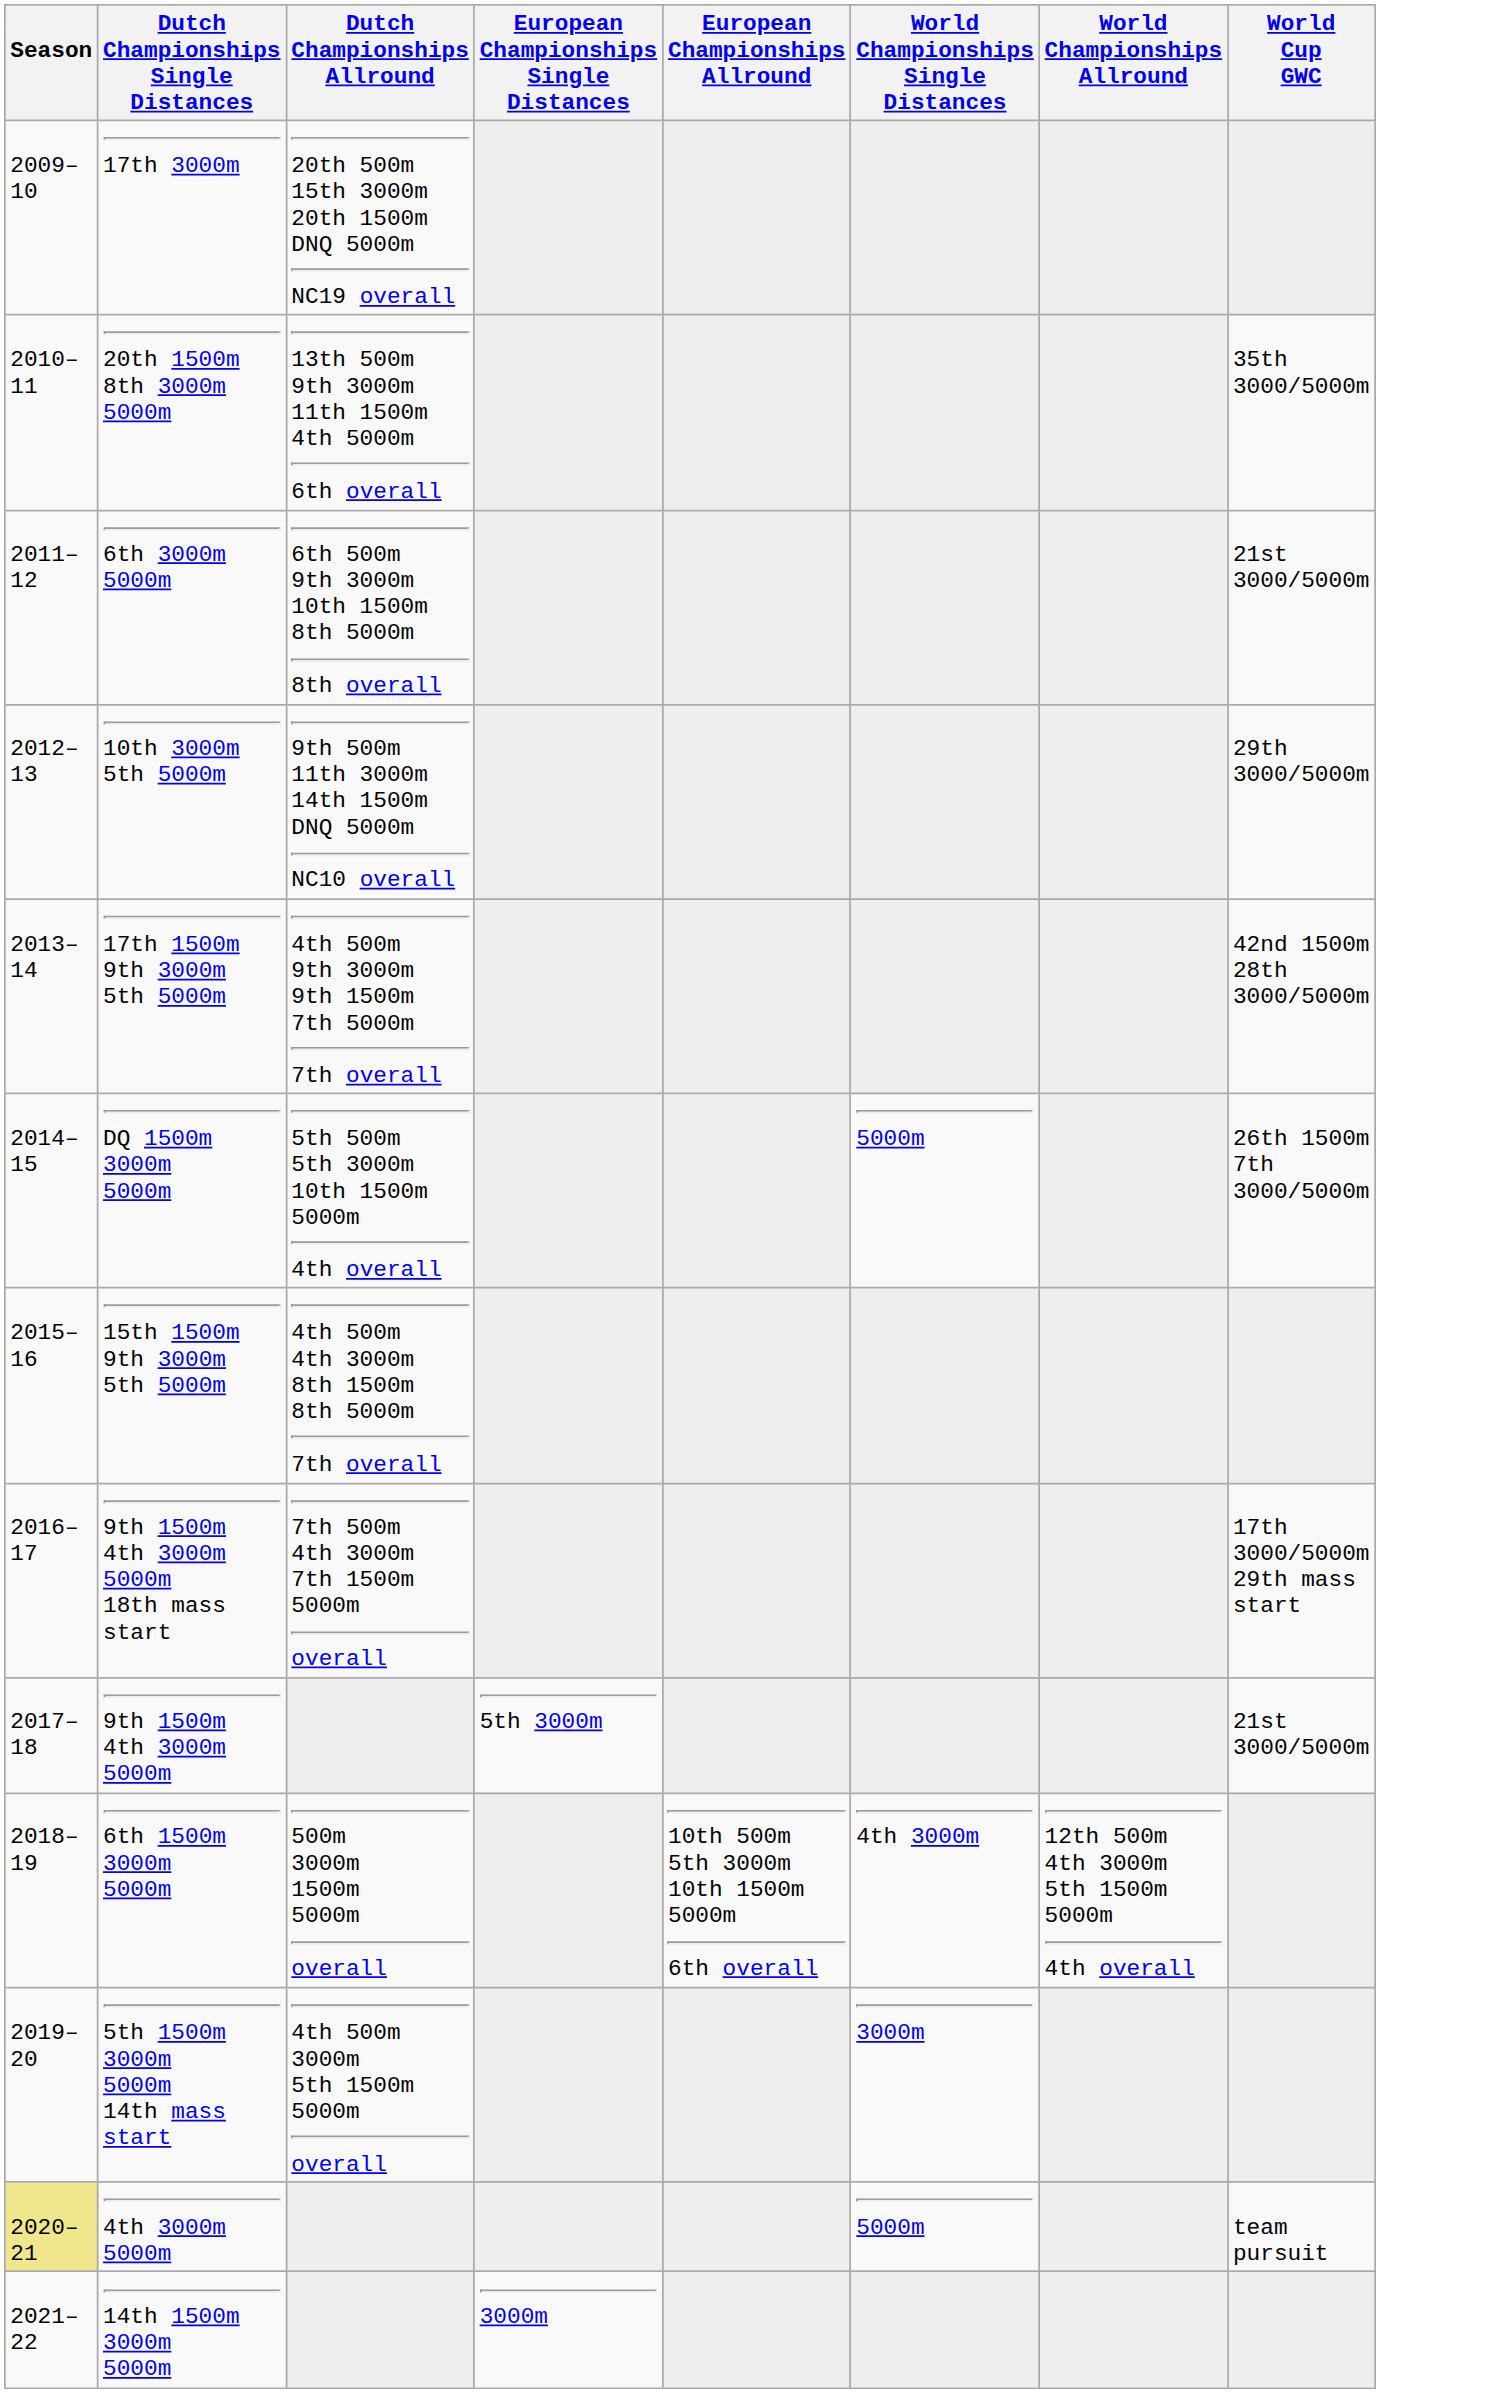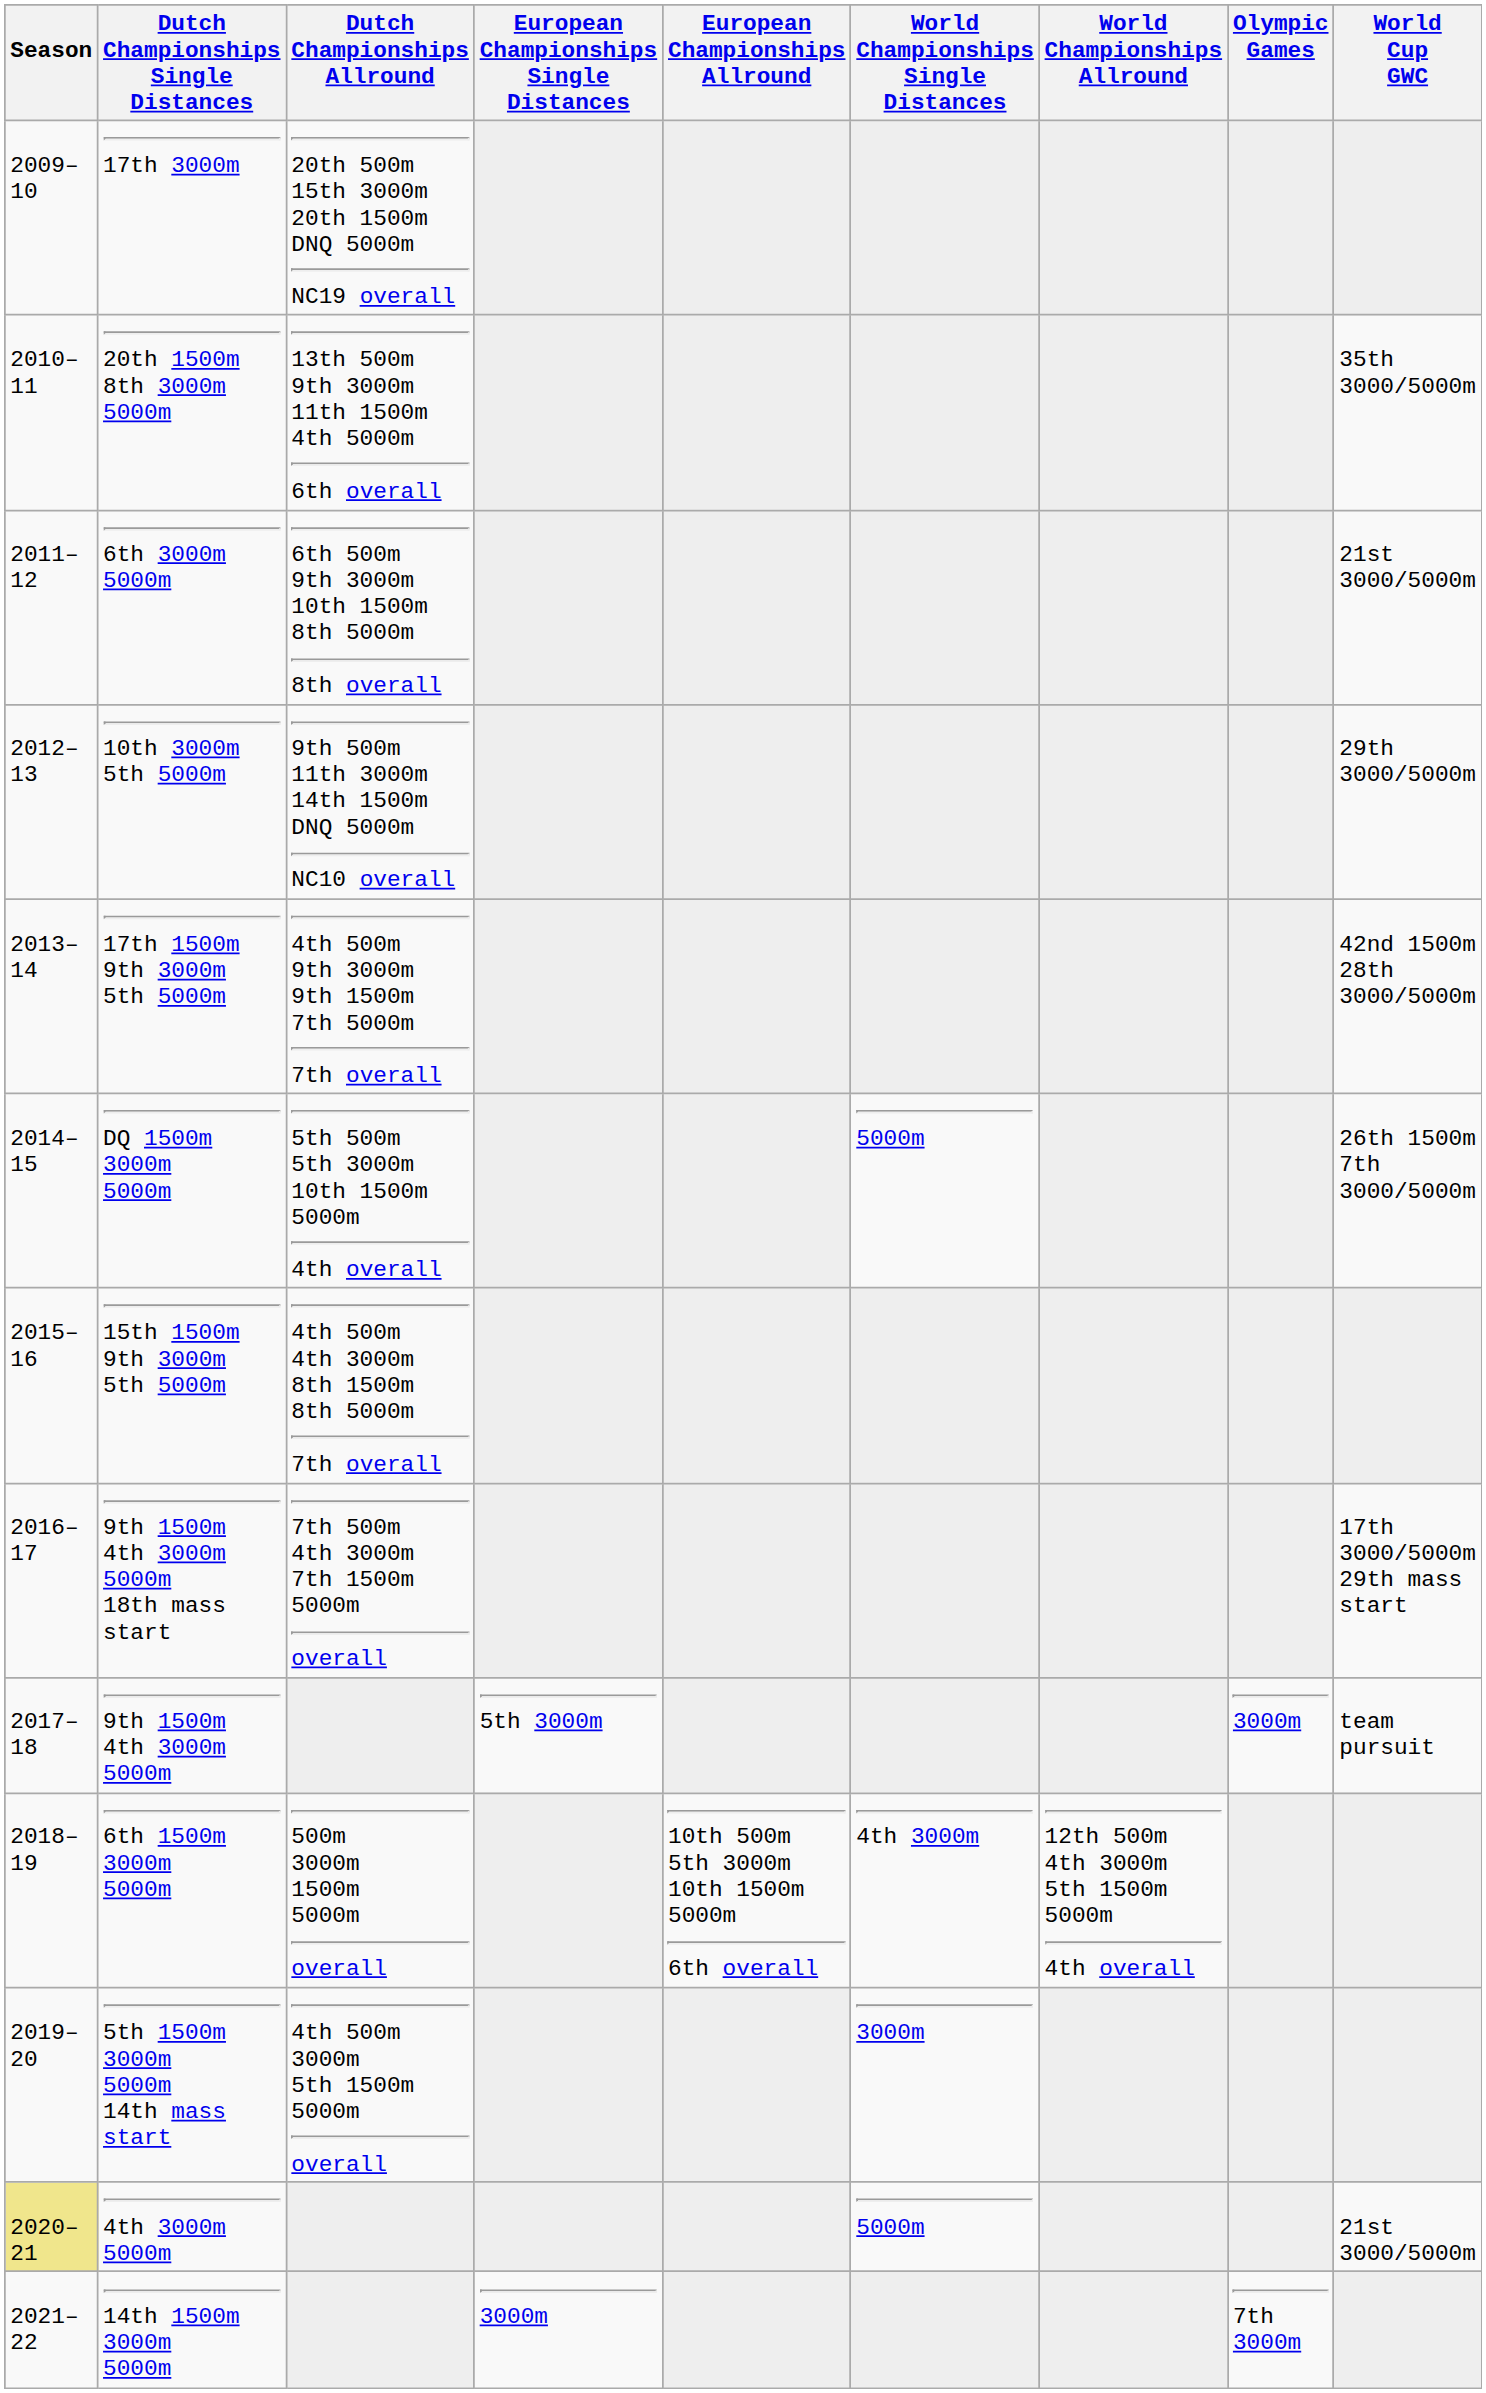+ column: (1281, 37)
(1301, 1735) 21st 3000/5000m -> (1387, 1735) team pursuit
(1281, 2240) team pursuit -> (1408, 2240) 21st 3000/5000m
